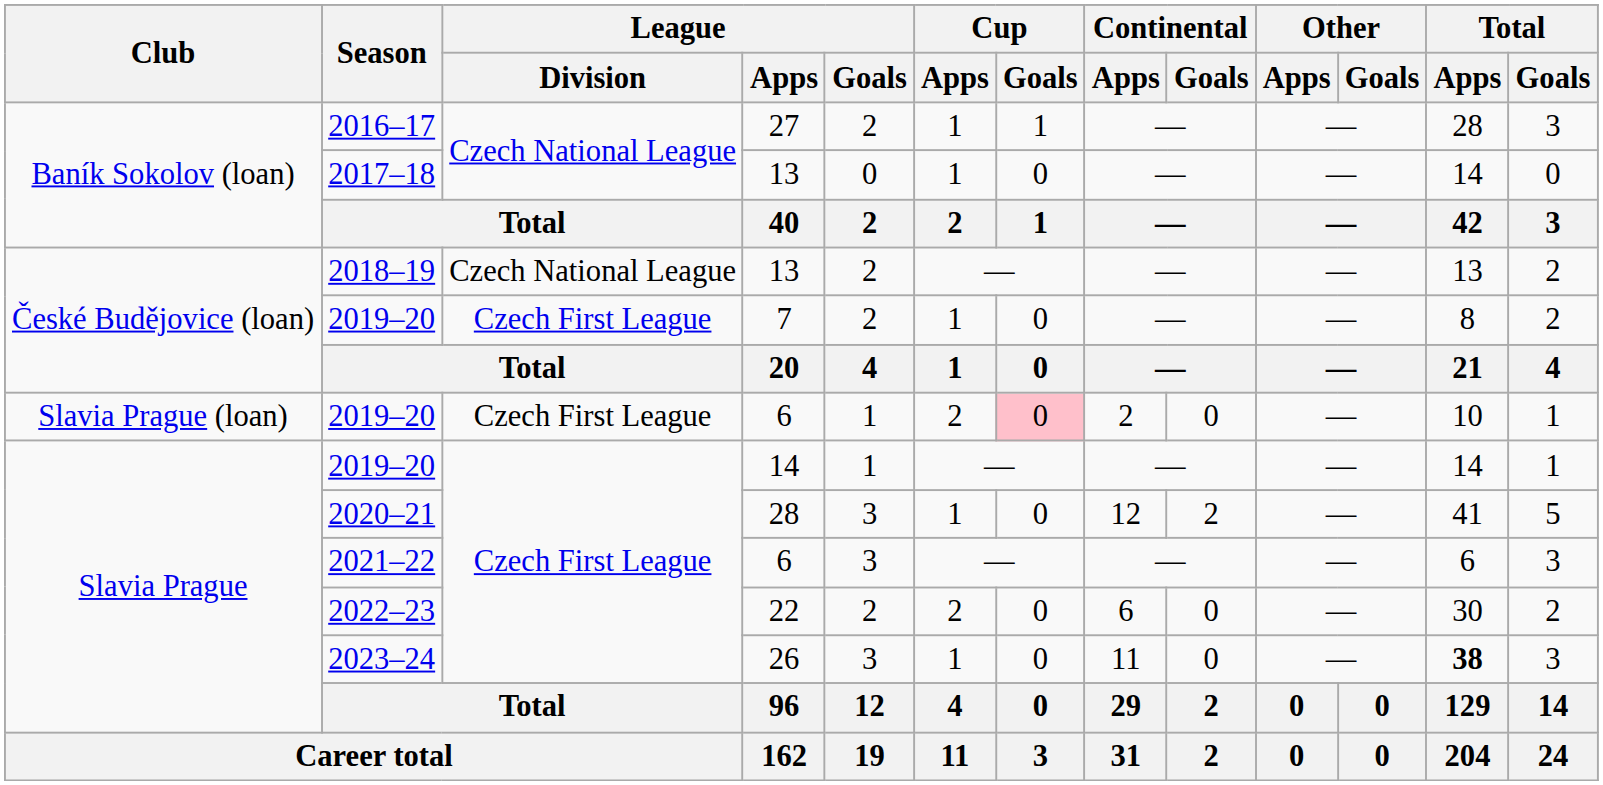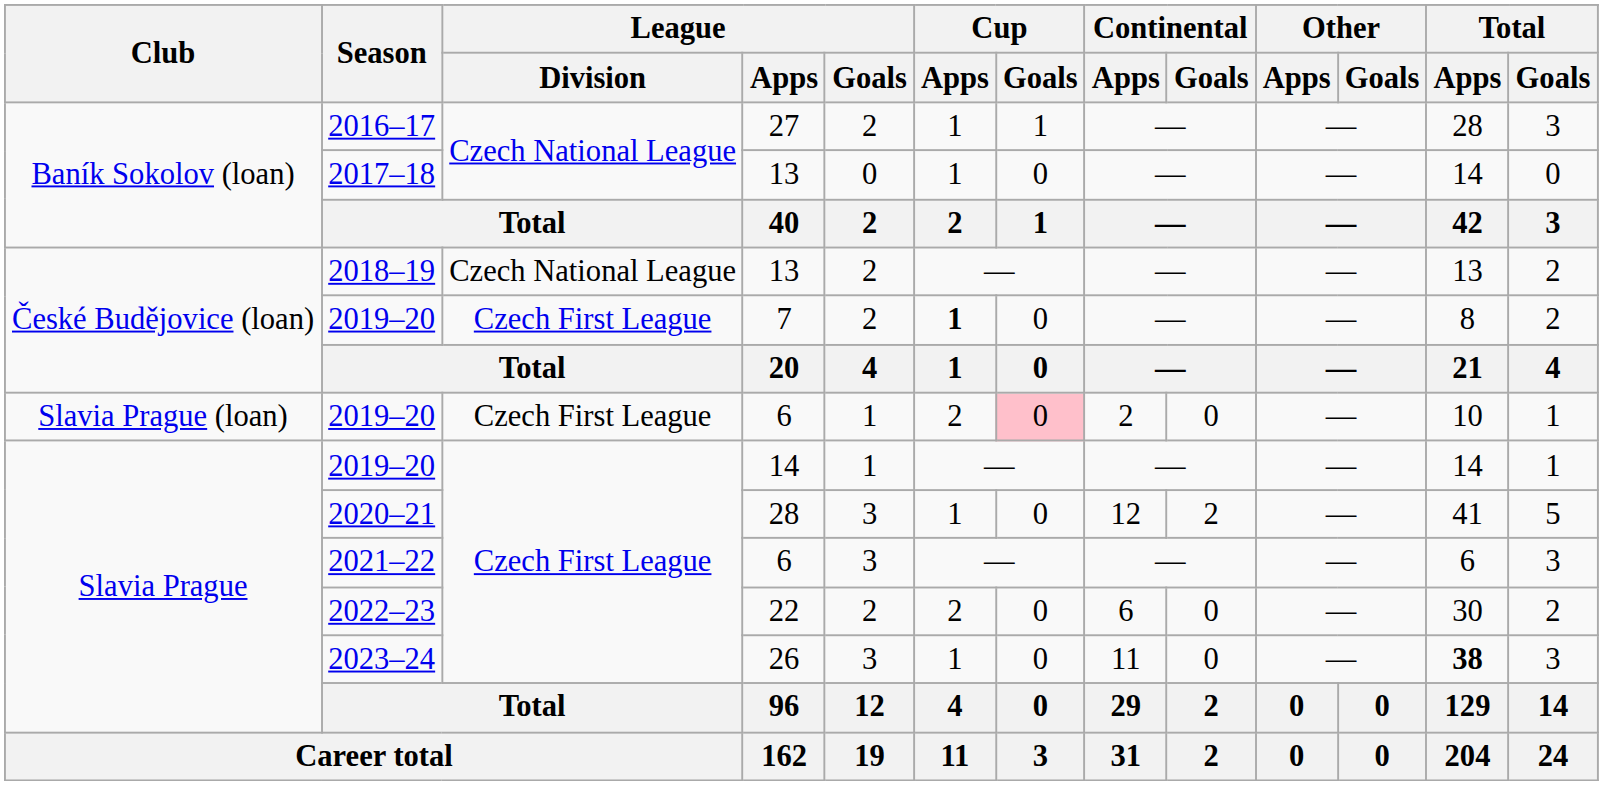(955, 319) normal -> (955, 319) bold
